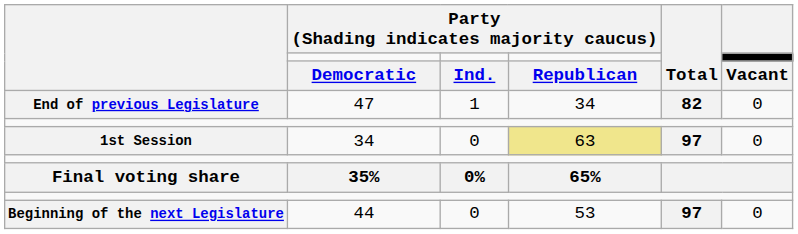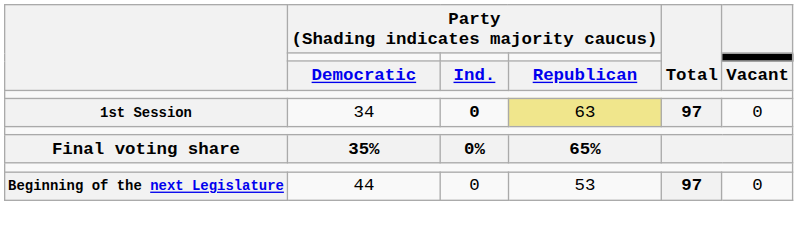- row: (146, 104)
(474, 141) normal -> (474, 112) bold
